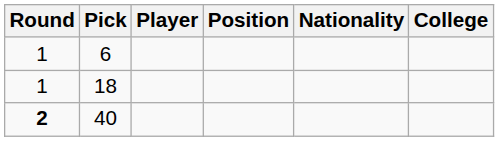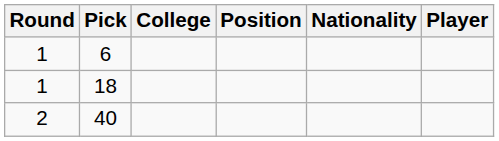columns swapped: (167, 20) <-> (451, 20)
(42, 119) bold -> (42, 119) normal
